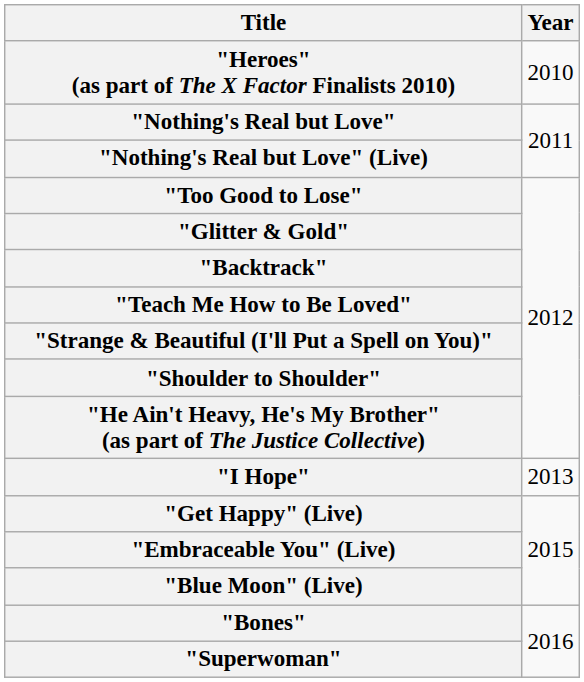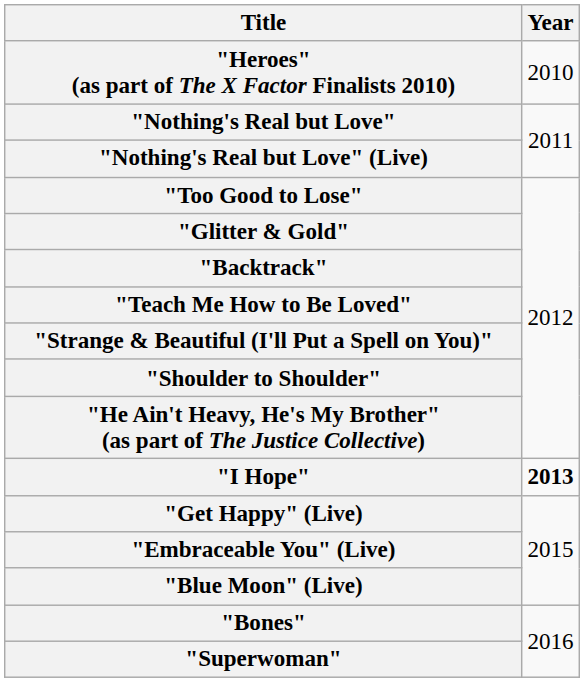(551, 476) normal -> (551, 476) bold
